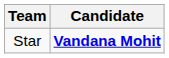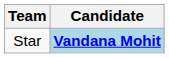(107, 40) no background -> (107, 40) lightblue background
